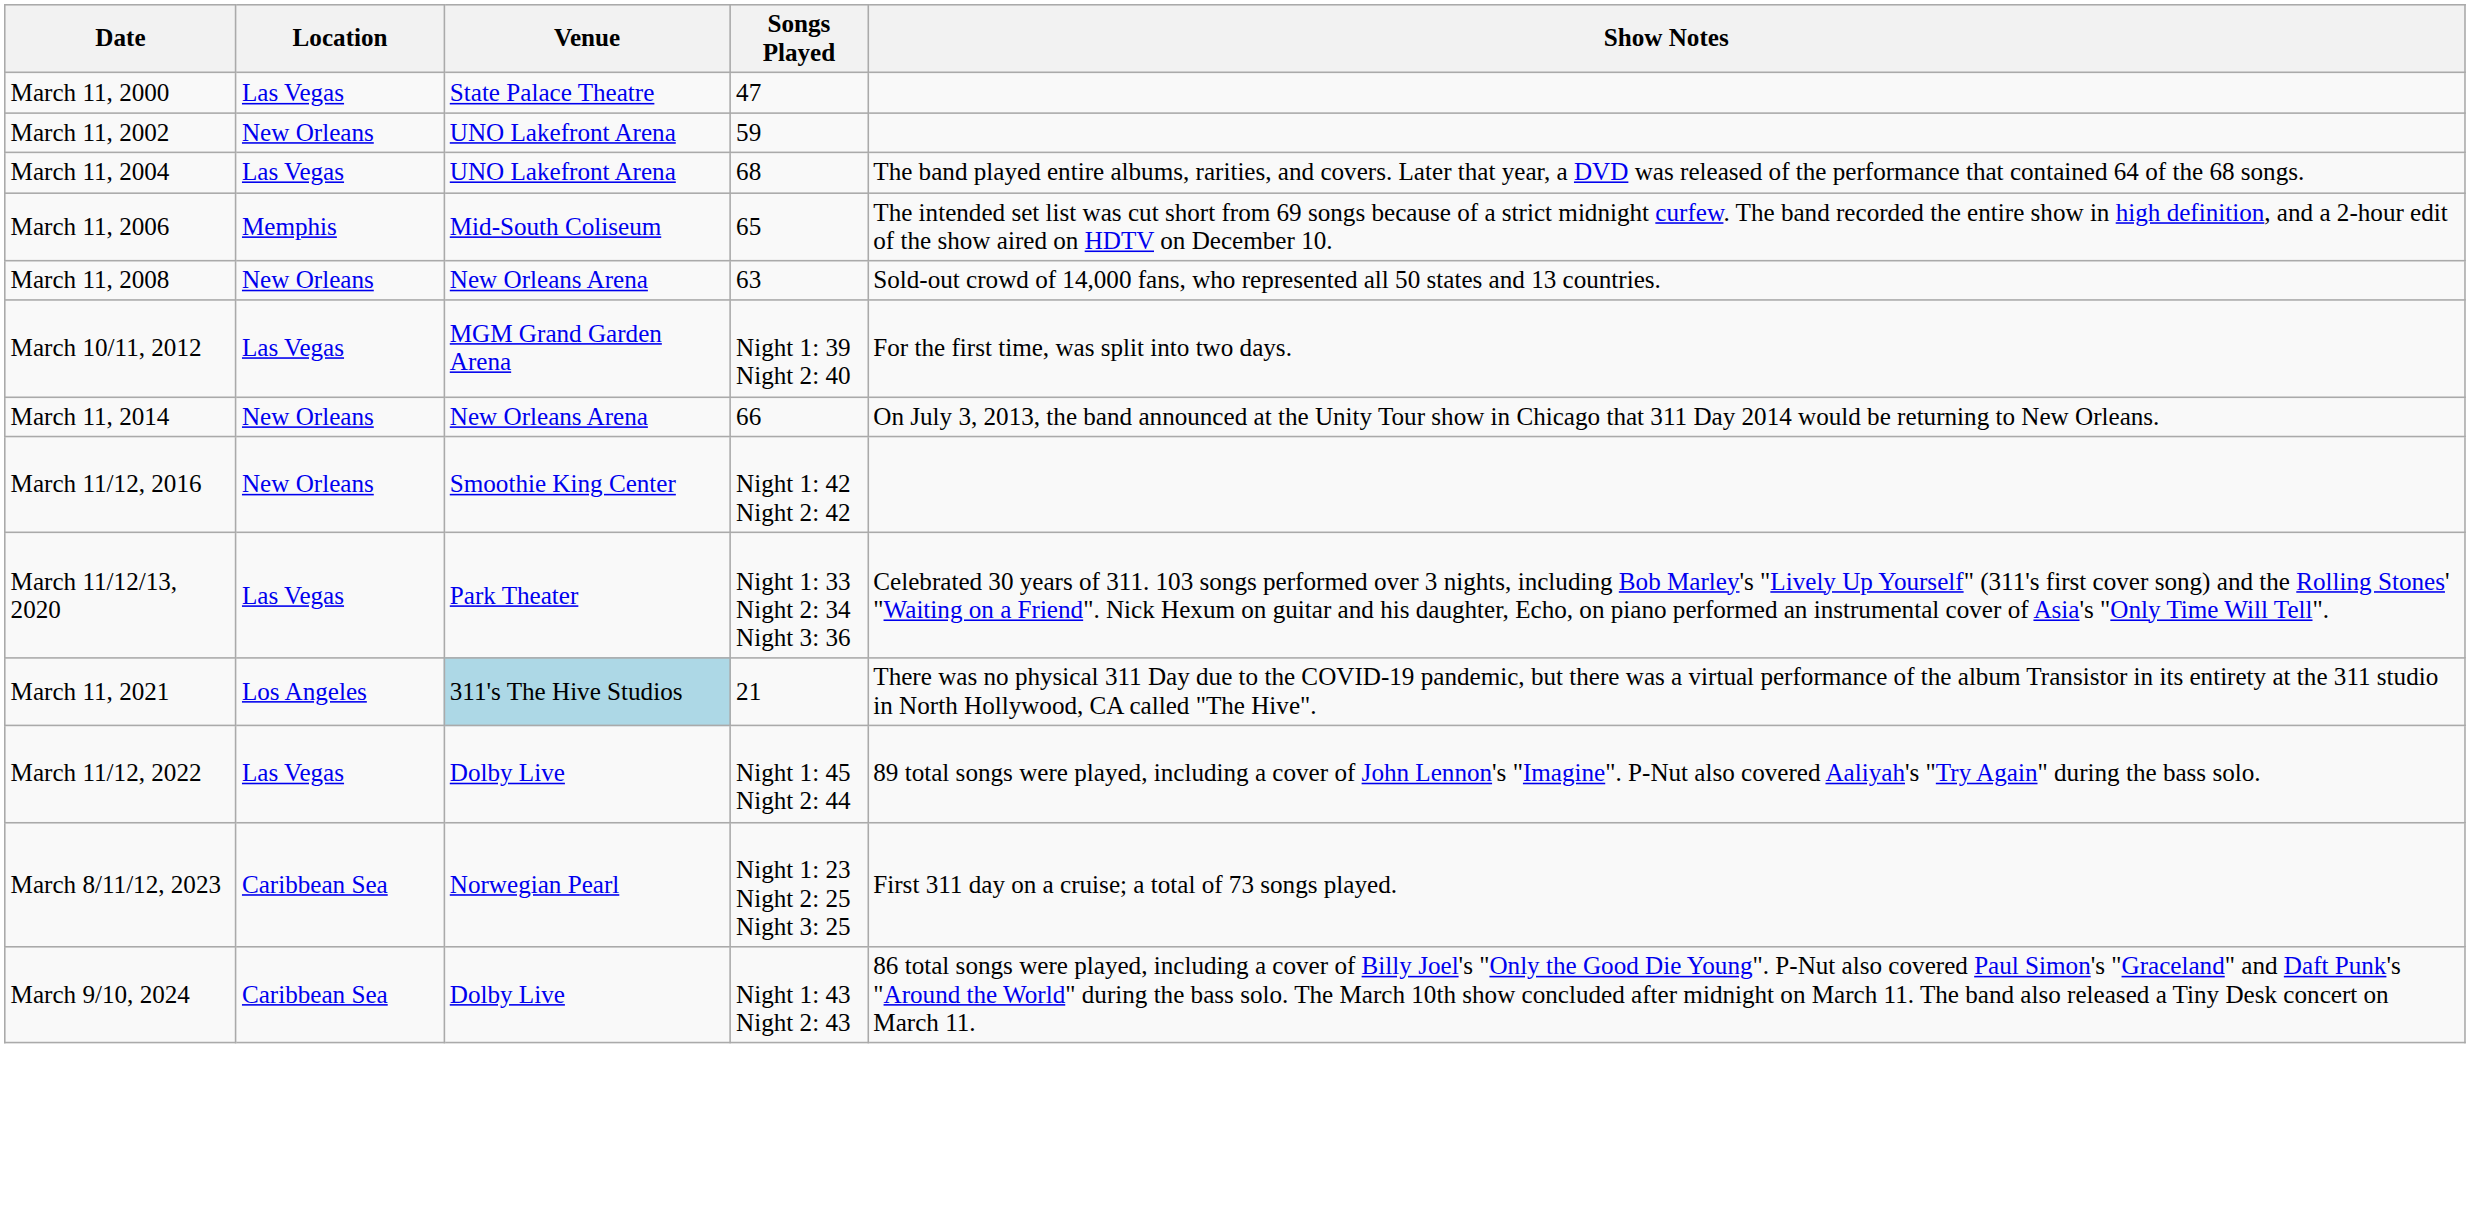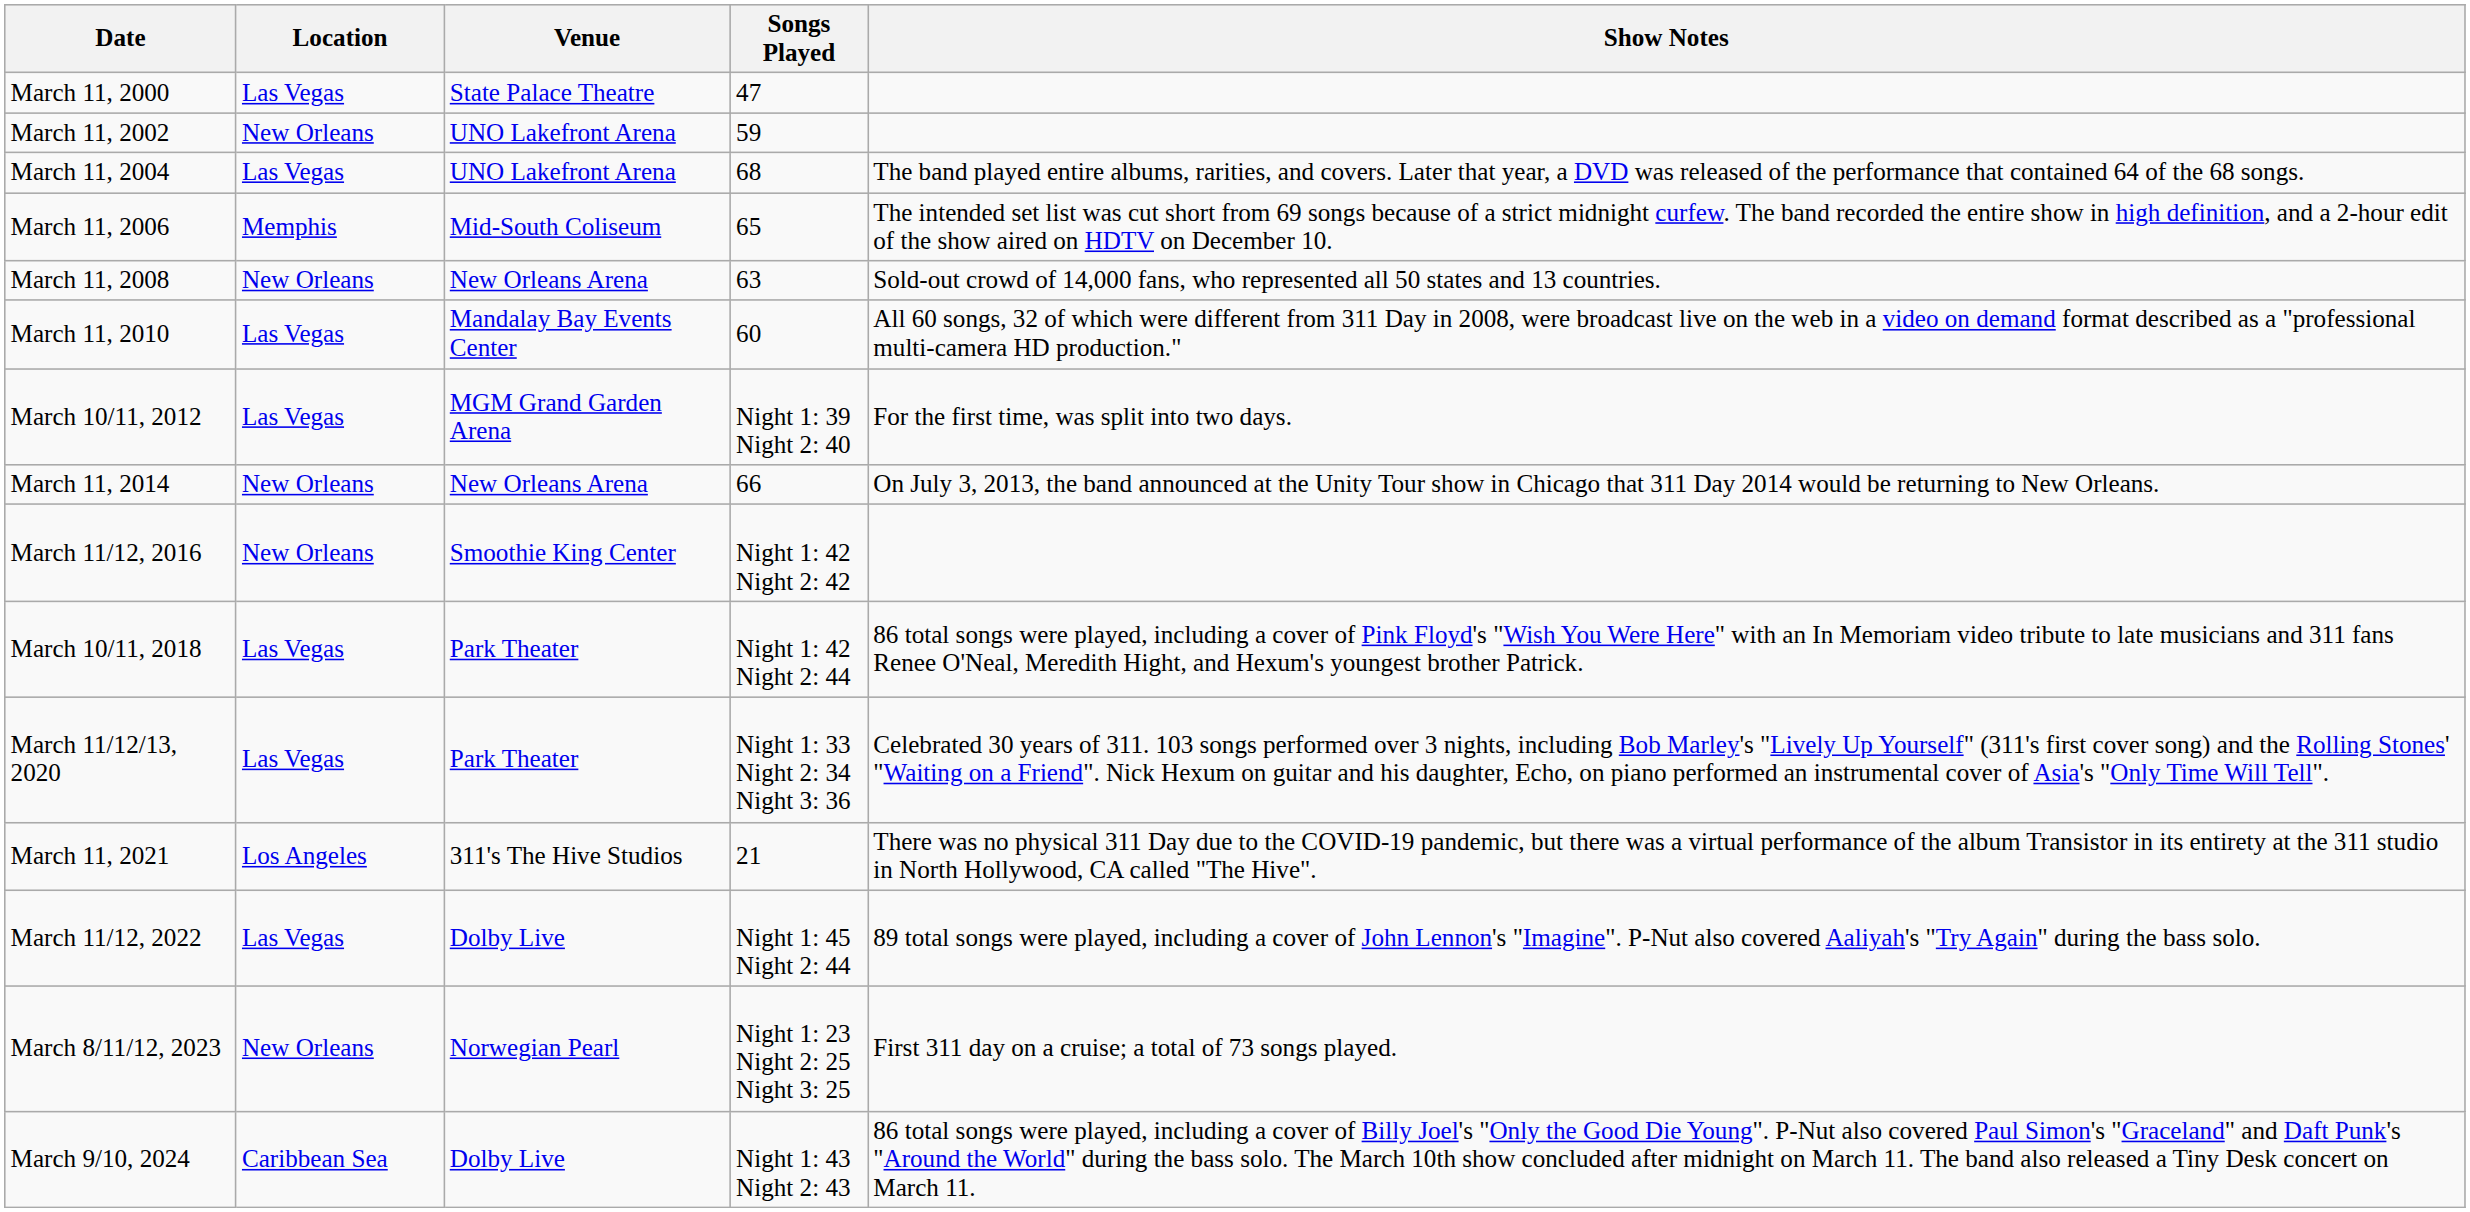+ row: (90, 334)
+ row: (106, 648)
(566, 691) lightblue background -> (566, 855) no background
(315, 883) Caribbean Sea -> (308, 1048) New Orleans
